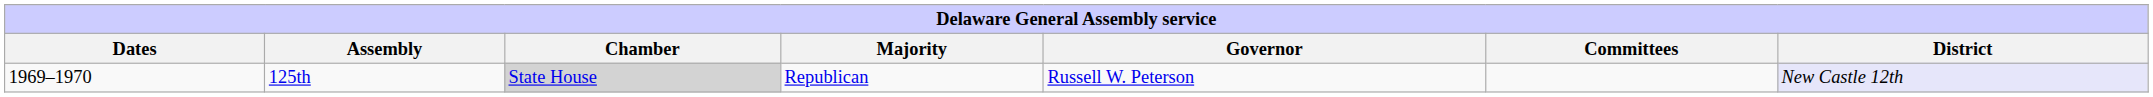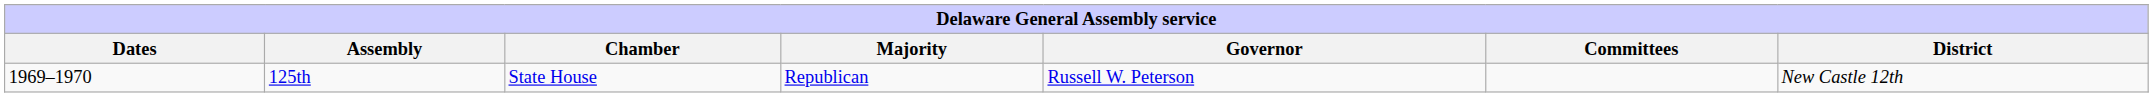(553, 77) lightgrey background -> (553, 77) no background
(1842, 77) lavender background -> (1842, 77) no background
